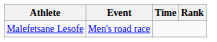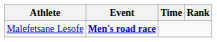(119, 29) normal -> (122, 29) bold
